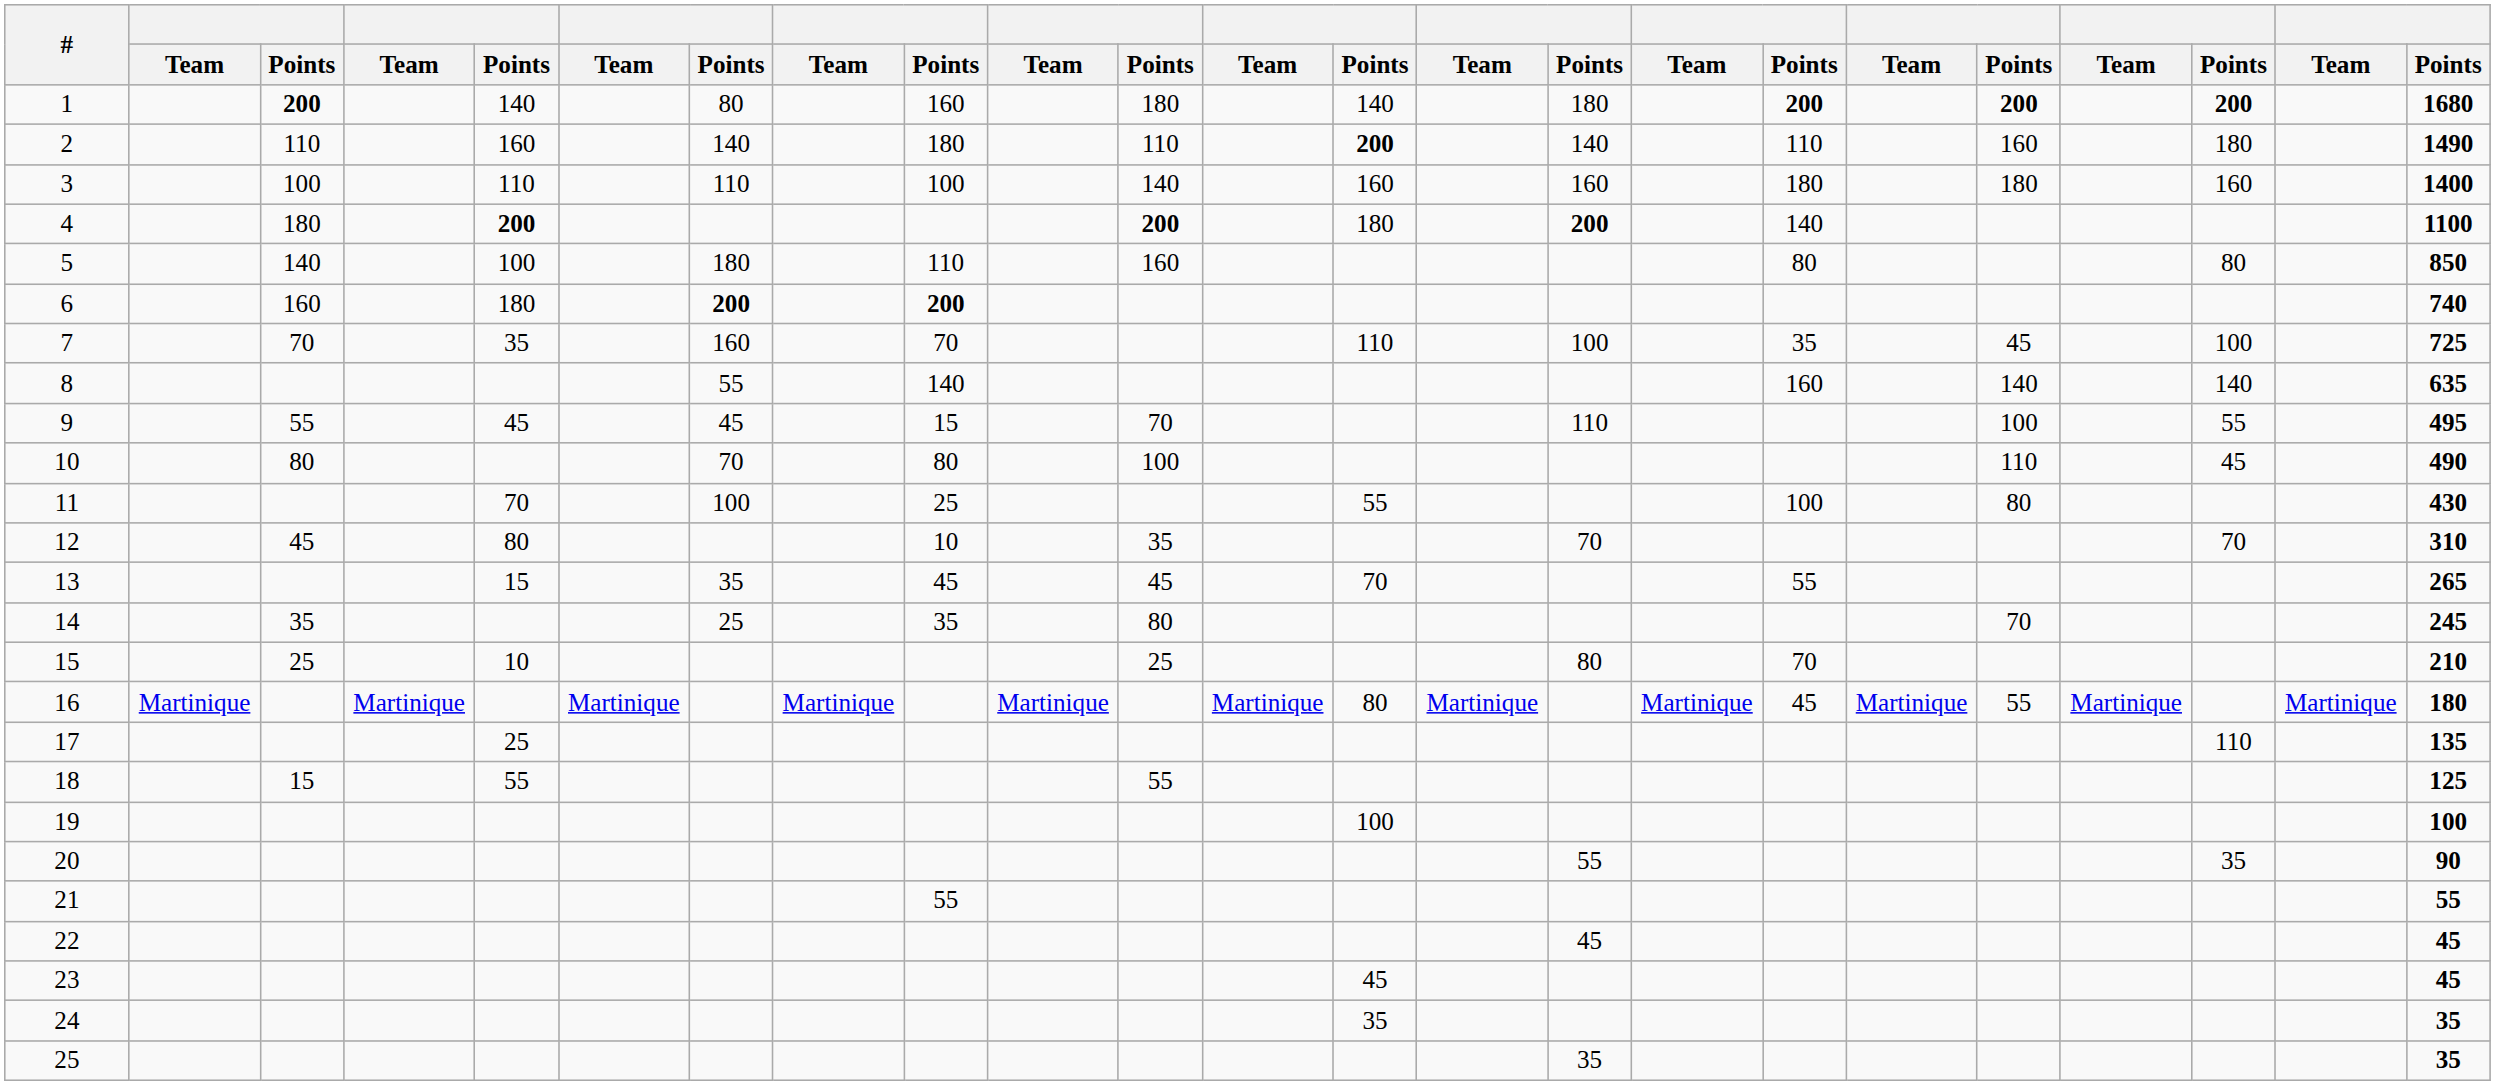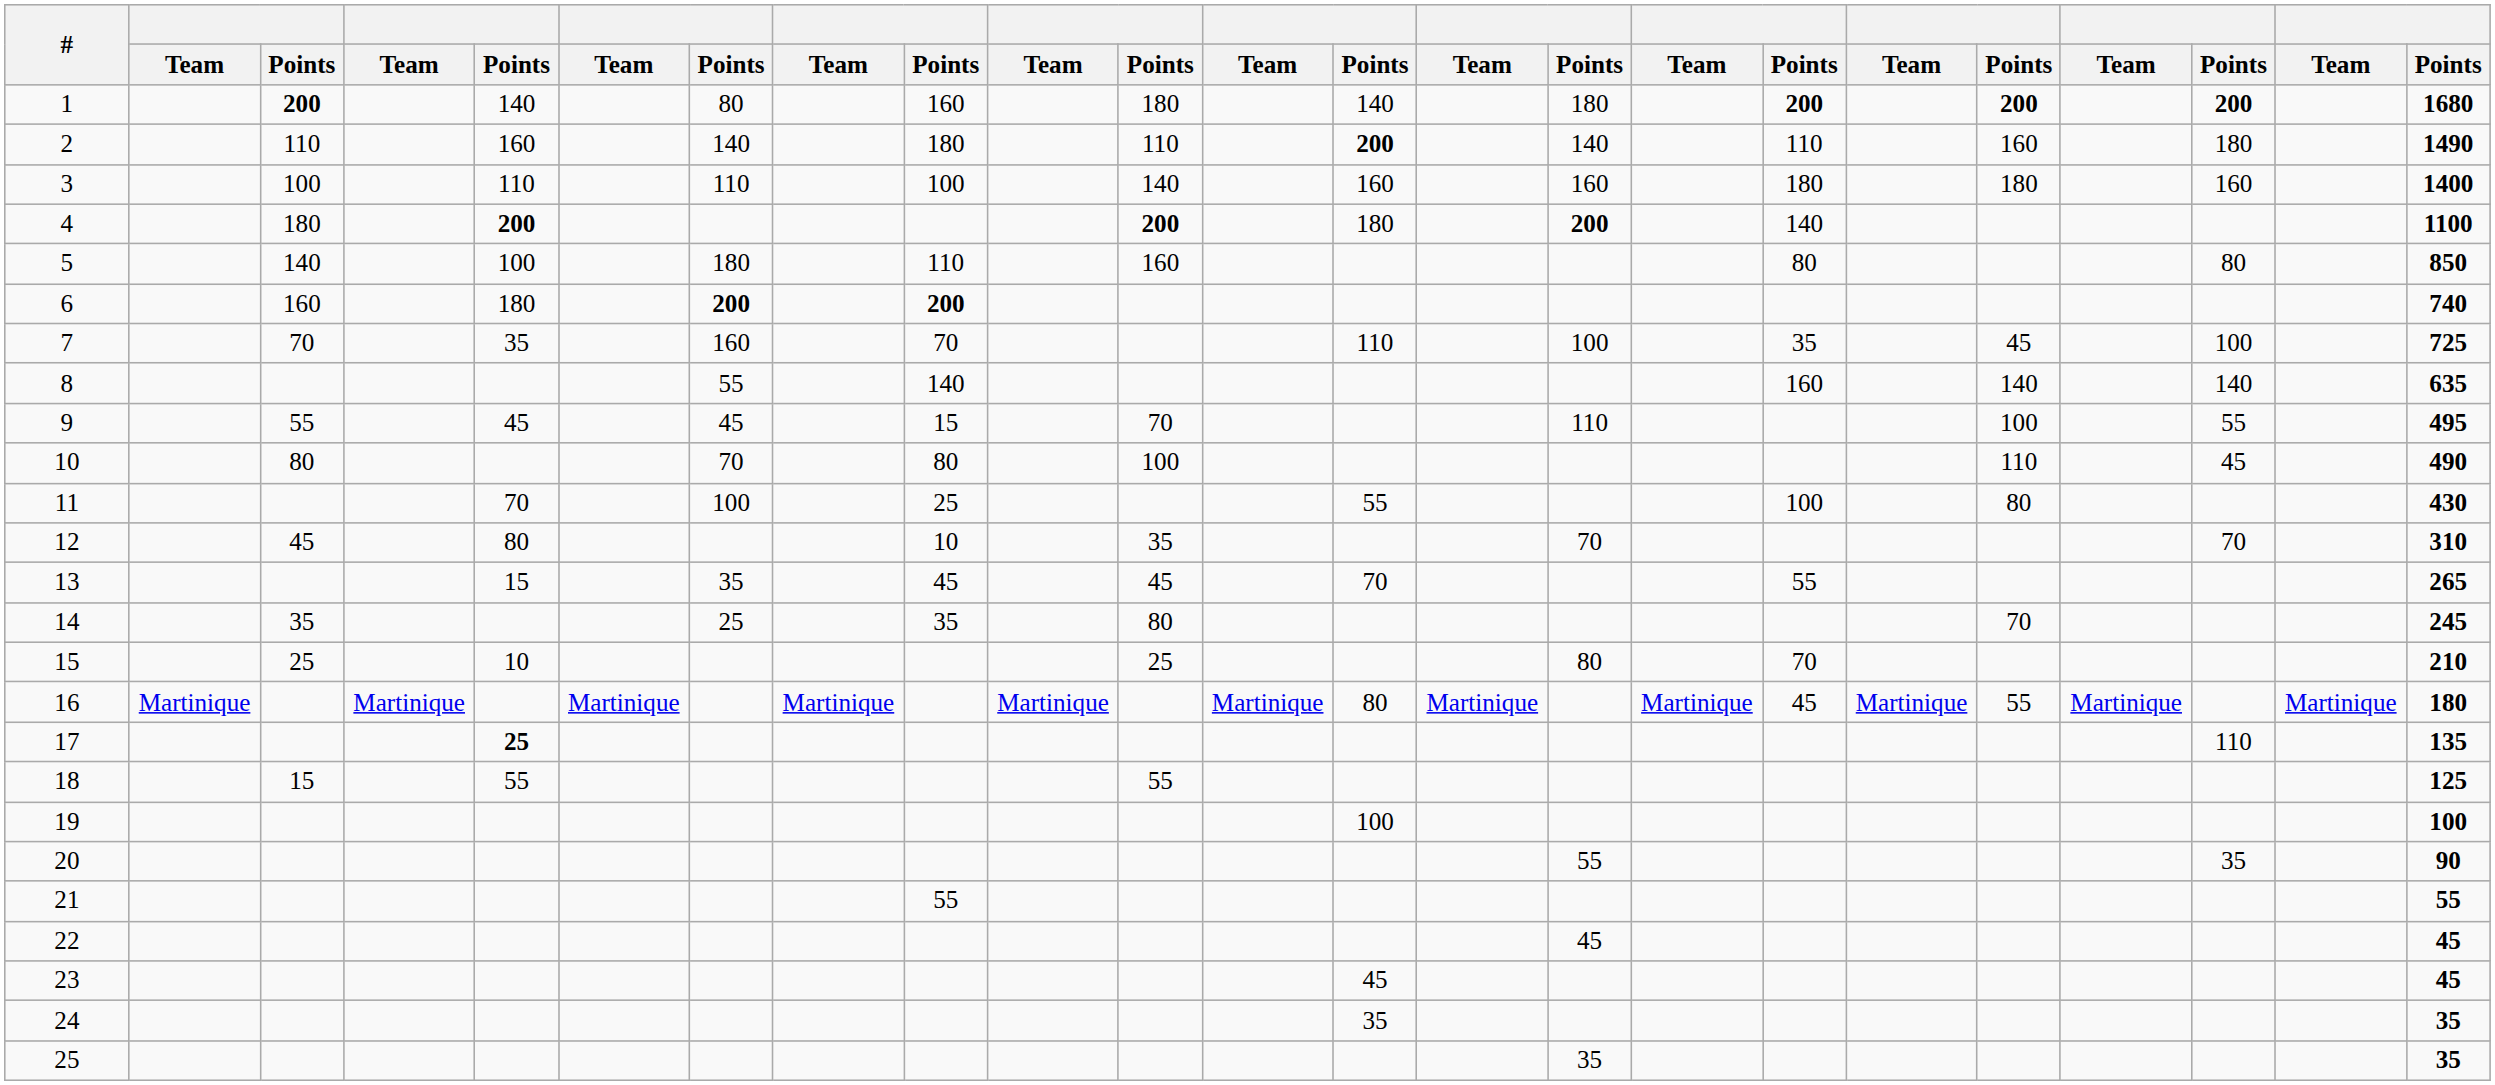(516, 741) normal -> (516, 741) bold
